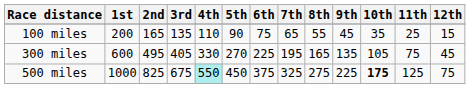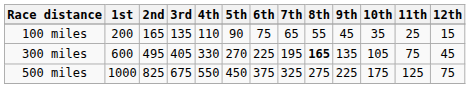(319, 54) normal -> (319, 54) bold
(209, 73) paleturquoise background -> (209, 73) no background
(378, 73) bold -> (378, 73) normal
